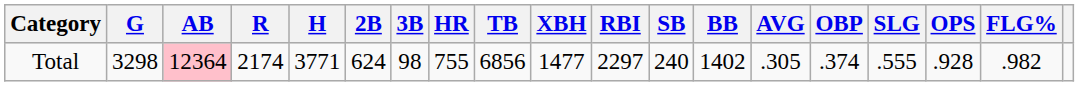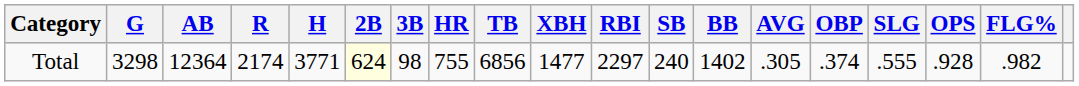(198, 61) pink background -> (198, 61) no background
(368, 61) no background -> (368, 61) lightyellow background
